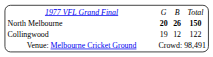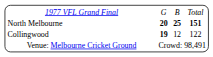(177, 23) 26 -> (177, 23) 25
(196, 23) 150 -> (196, 23) 151
(164, 34) normal -> (164, 34) bold
